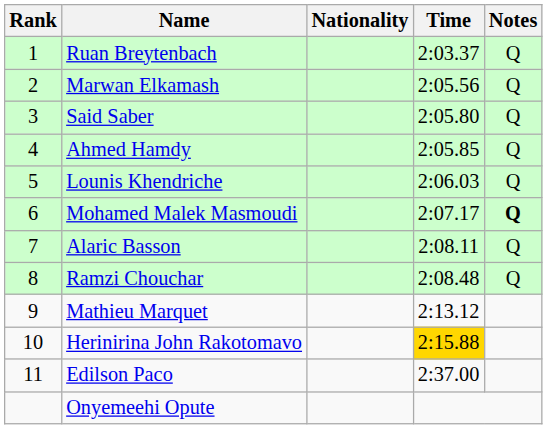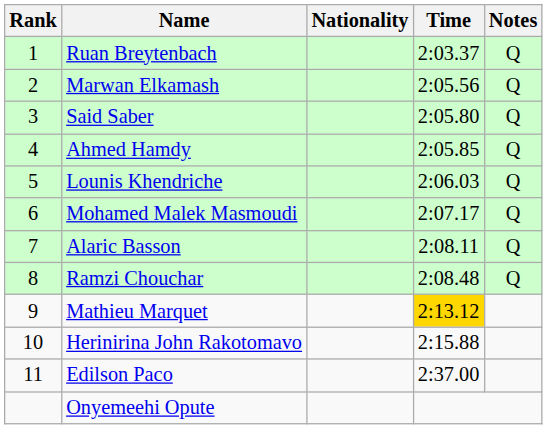(513, 213) bold -> (513, 213) normal
(449, 310) no background -> (449, 310) gold background
(449, 342) gold background -> (449, 342) no background
